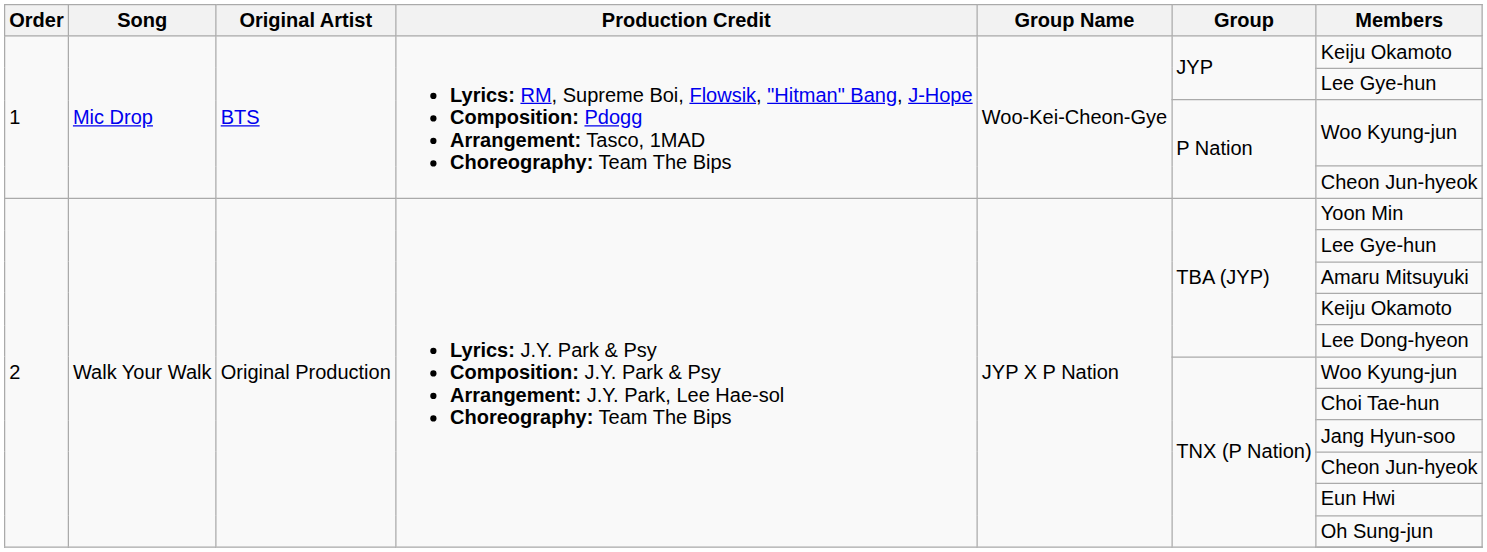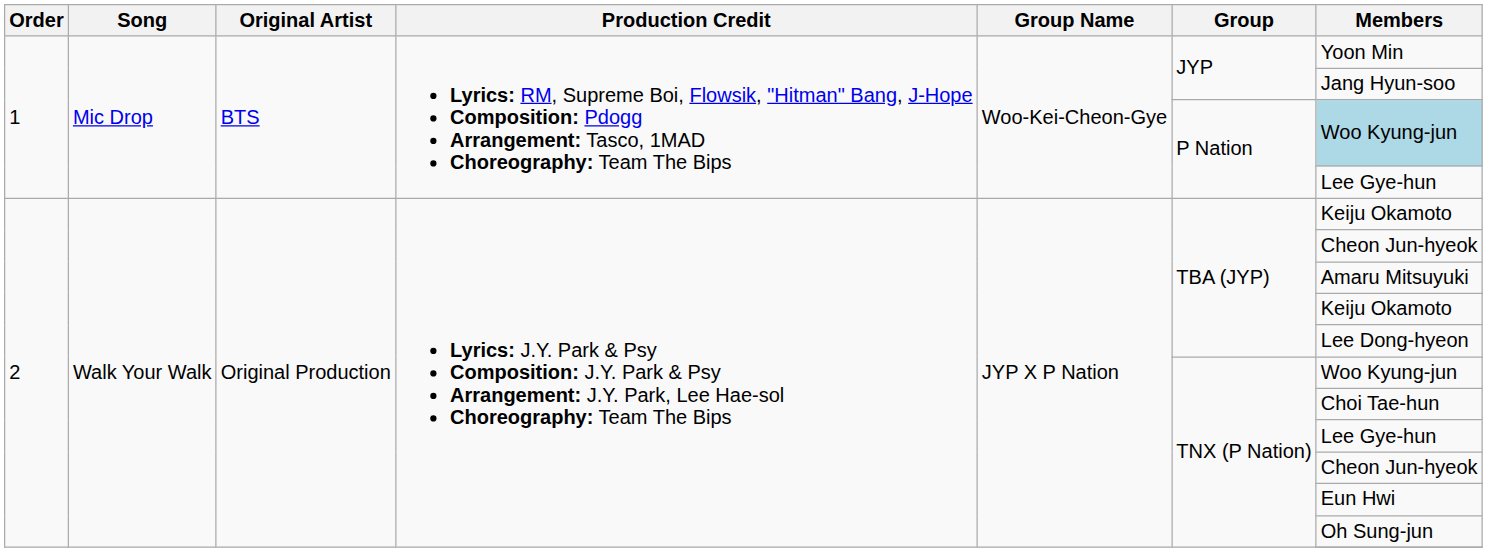(1386, 52) Keiju Okamoto -> (1362, 52) Yoon Min
(1379, 83) Lee Gye-hun -> (1388, 83) Jang Hyun-soo
(1389, 132) no background -> (1389, 132) lightblue background
(1399, 182) Cheon Jun-hyeok -> (1379, 182) Lee Gye-hun
(1362, 213) Yoon Min -> (1386, 213) Keiju Okamoto
(1379, 245) Lee Gye-hun -> (1399, 245) Cheon Jun-hyeok
(1388, 435) Jang Hyun-soo -> (1379, 435) Lee Gye-hun
